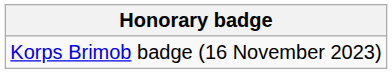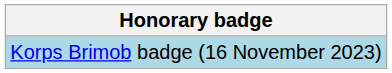(196, 52) no background -> (196, 52) lightblue background
